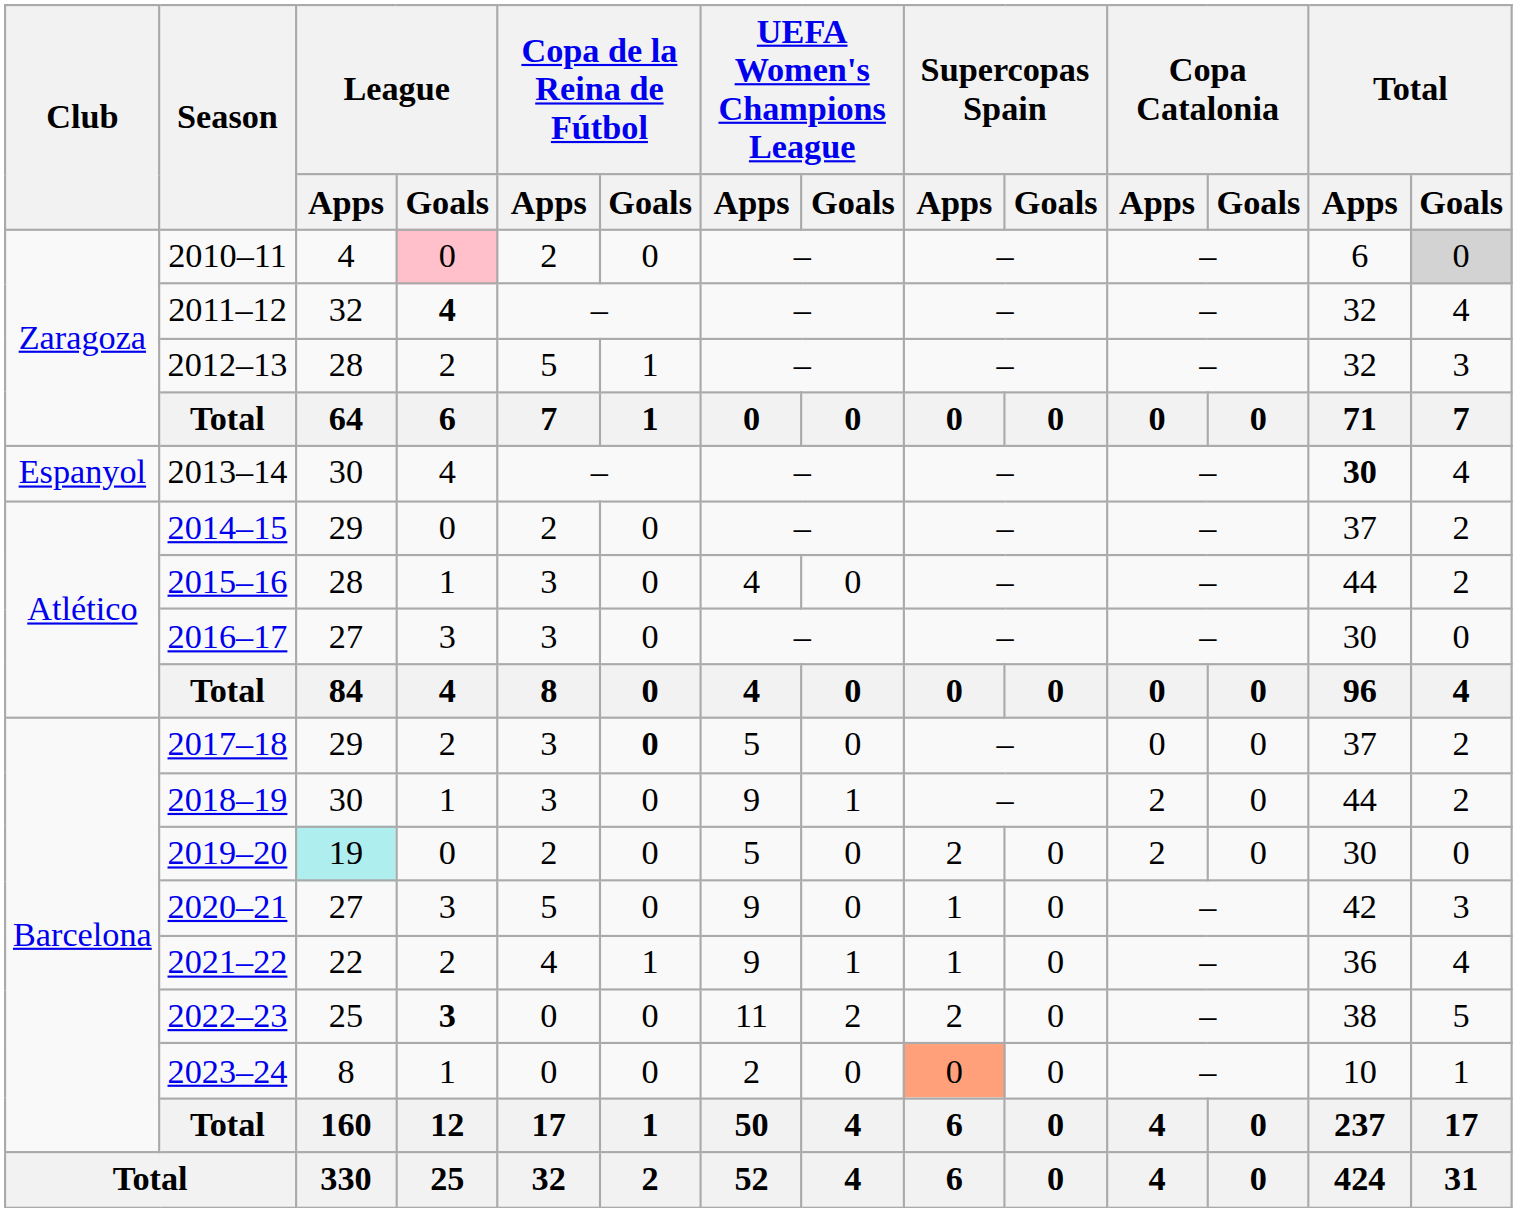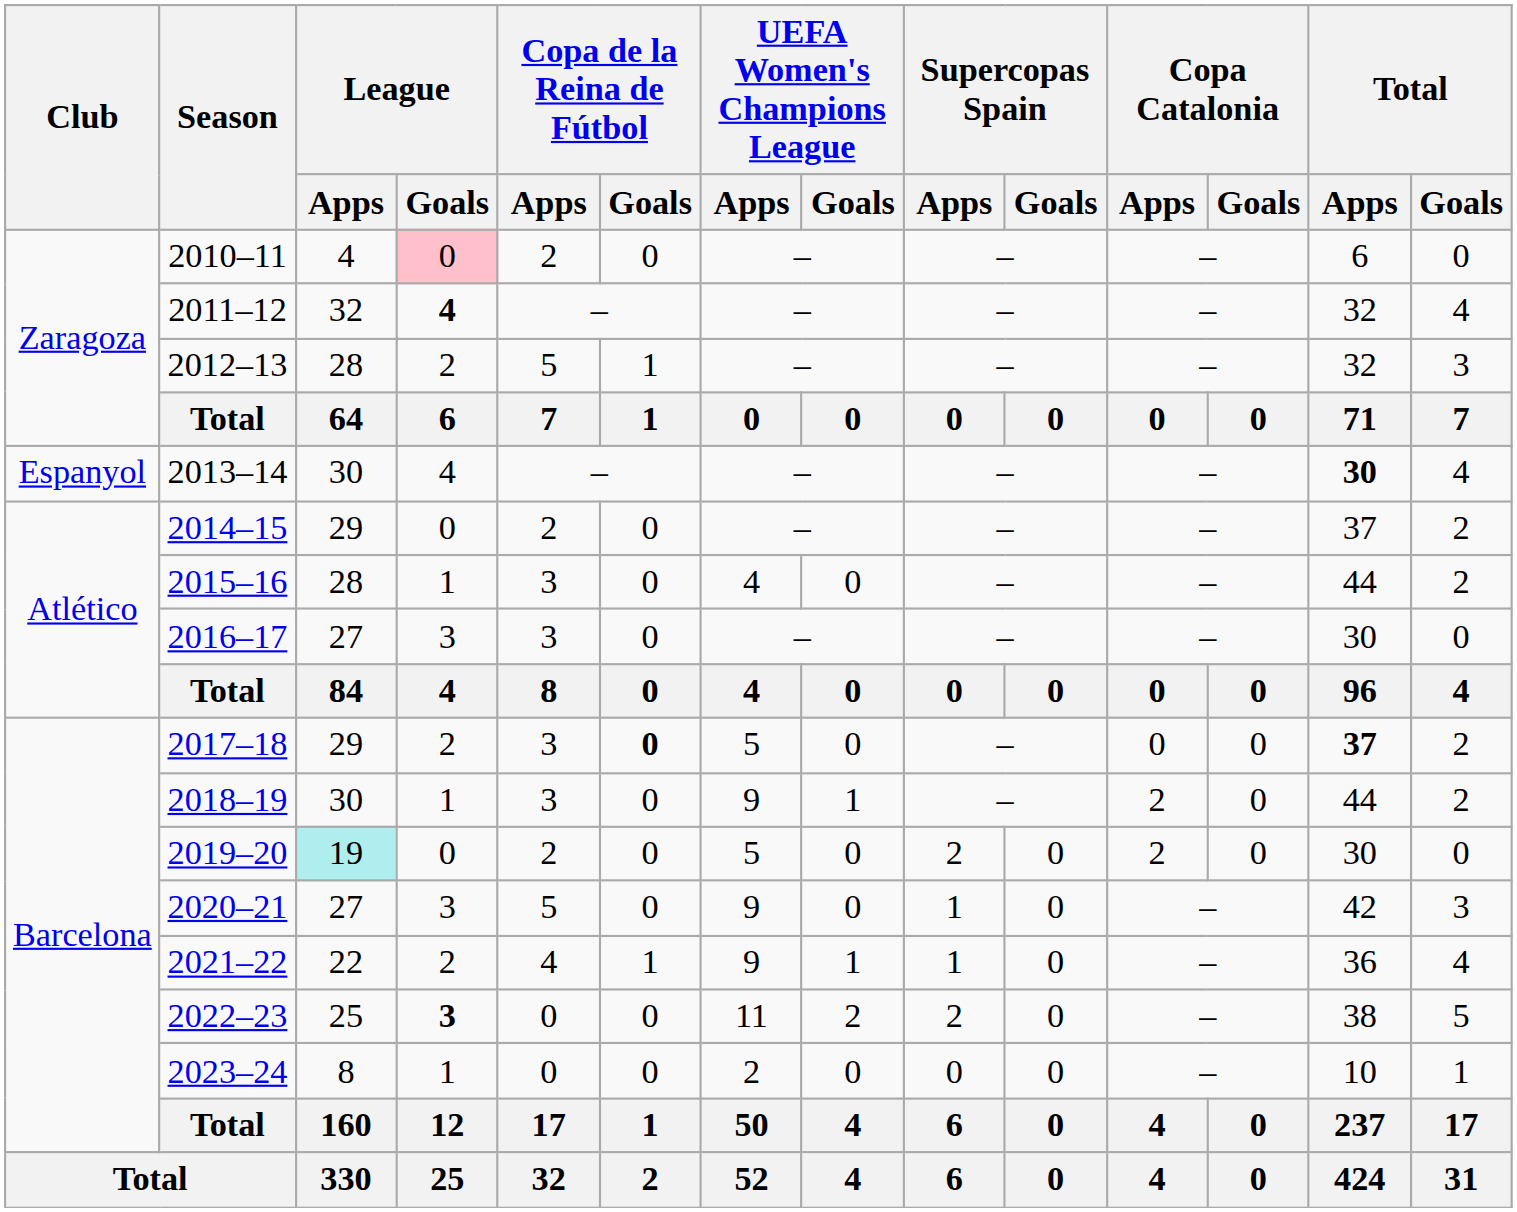(1461, 255) lightgrey background -> (1461, 255) no background
(1360, 744) normal -> (1360, 744) bold
(954, 1070) lightsalmon background -> (954, 1070) no background
